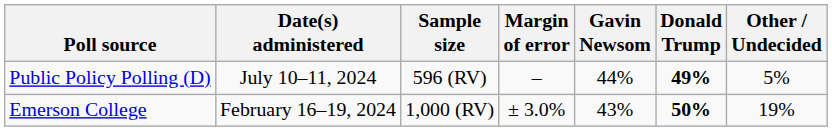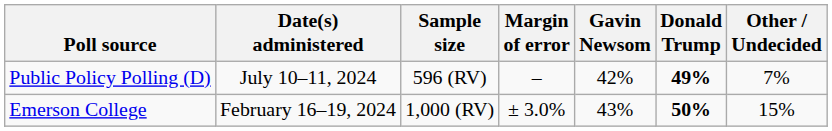(615, 77) 44% -> (615, 77) 42%
(777, 77) 5% -> (777, 77) 7%
(777, 110) 19% -> (777, 110) 15%
